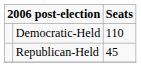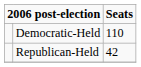(112, 52) 45 -> (112, 52) 42
